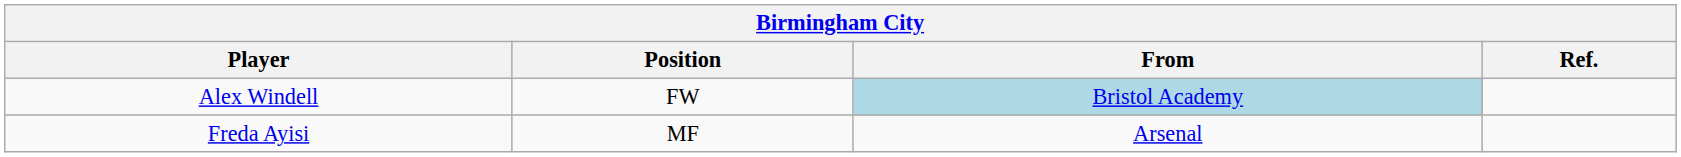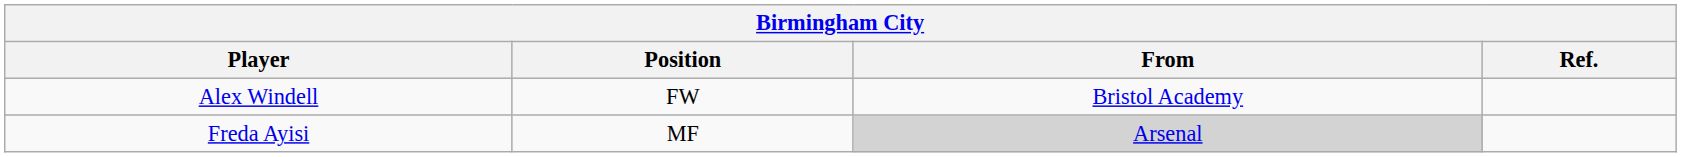(1168, 96) lightblue background -> (1168, 96) no background
(1168, 133) no background -> (1168, 133) lightgrey background
